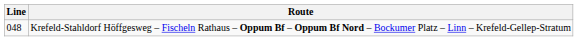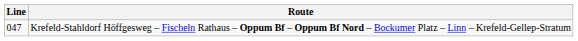(14, 28) 048 -> (14, 28) 047
